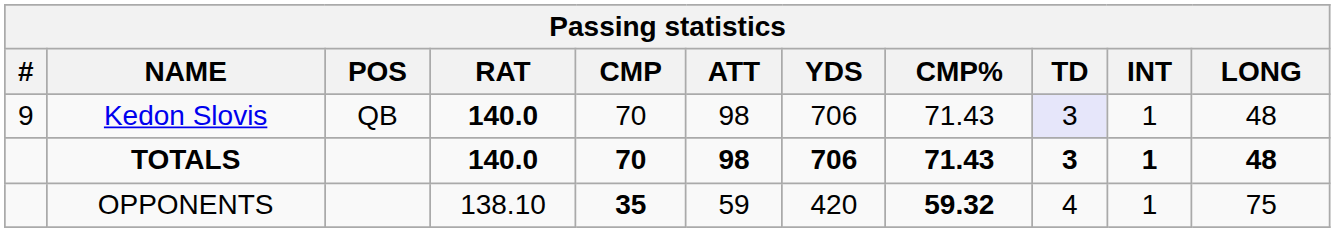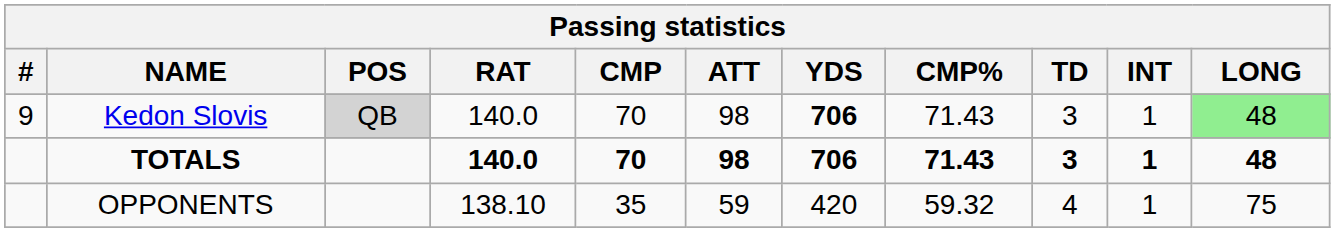(377, 115) no background -> (377, 115) lightgrey background
(503, 115) bold -> (503, 115) normal
(834, 115) normal -> (834, 115) bold
(1070, 115) lavender background -> (1070, 115) no background
(1261, 115) no background -> (1261, 115) lightgreen background
(631, 204) bold -> (631, 204) normal
(959, 204) bold -> (959, 204) normal
